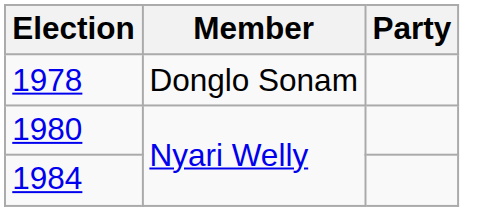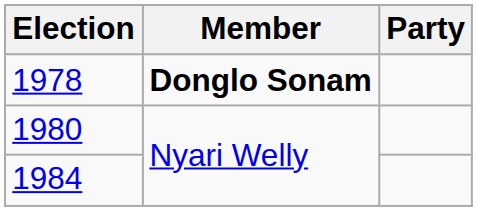(254, 79) normal -> (261, 79) bold
